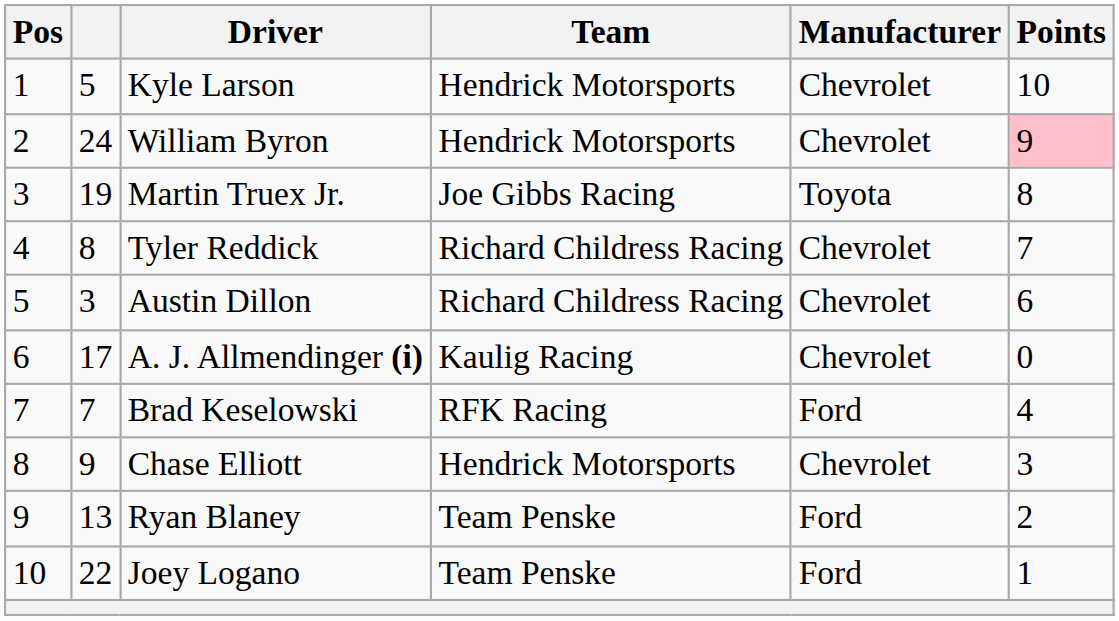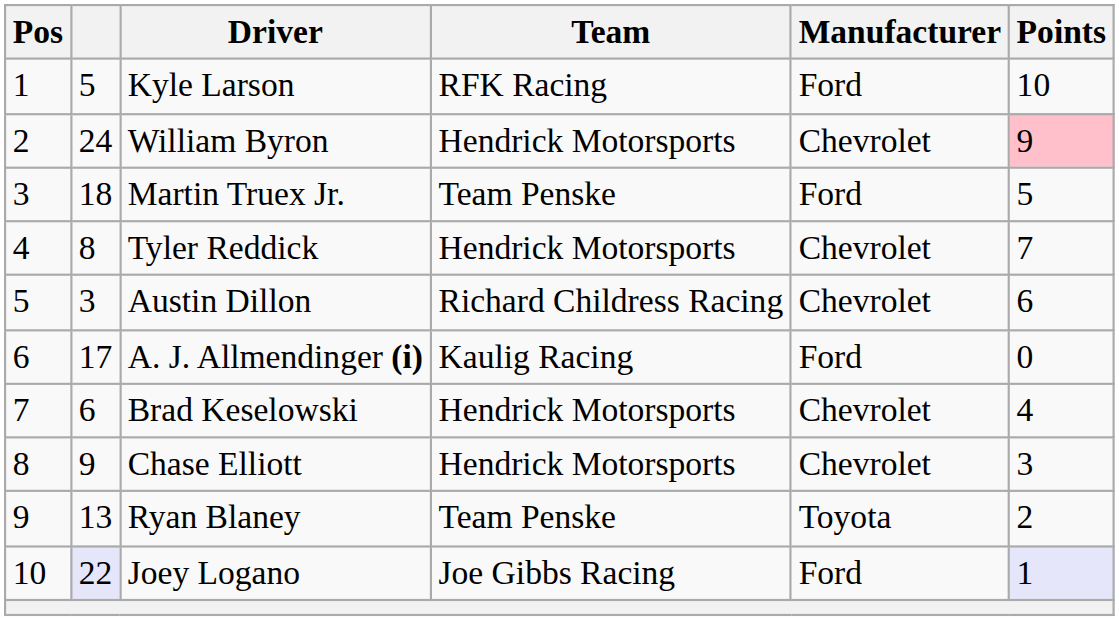(587, 85) Hendrick Motorsports -> (523, 85) RFK Racing
(865, 85) Chevrolet -> (830, 85) Ford
(95, 193) 19 -> (95, 193) 18
(557, 193) Joe Gibbs Racing -> (527, 193) Team Penske
(845, 193) Toyota -> (830, 193) Ford
(1025, 193) 8 -> (1025, 193) 5
(611, 247) Richard Childress Racing -> (587, 247) Hendrick Motorsports
(865, 355) Chevrolet -> (830, 355) Ford
(87, 409) 7 -> (87, 409) 6
(523, 409) RFK Racing -> (587, 409) Hendrick Motorsports
(830, 409) Ford -> (865, 409) Chevrolet
(830, 517) Ford -> (845, 517) Toyota
(95, 571) no background -> (95, 571) lavender background
(527, 571) Team Penske -> (557, 571) Joe Gibbs Racing
(1025, 571) no background -> (1025, 571) lavender background
